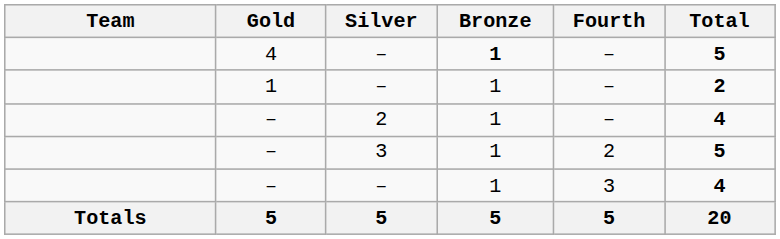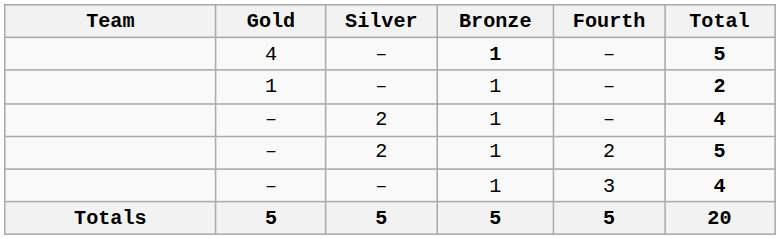(381, 153) 3 -> (381, 153) 2
